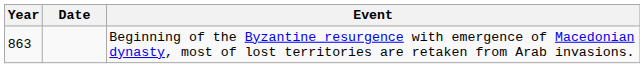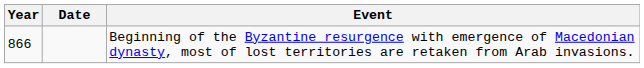(20, 45) 863 -> (20, 45) 866
